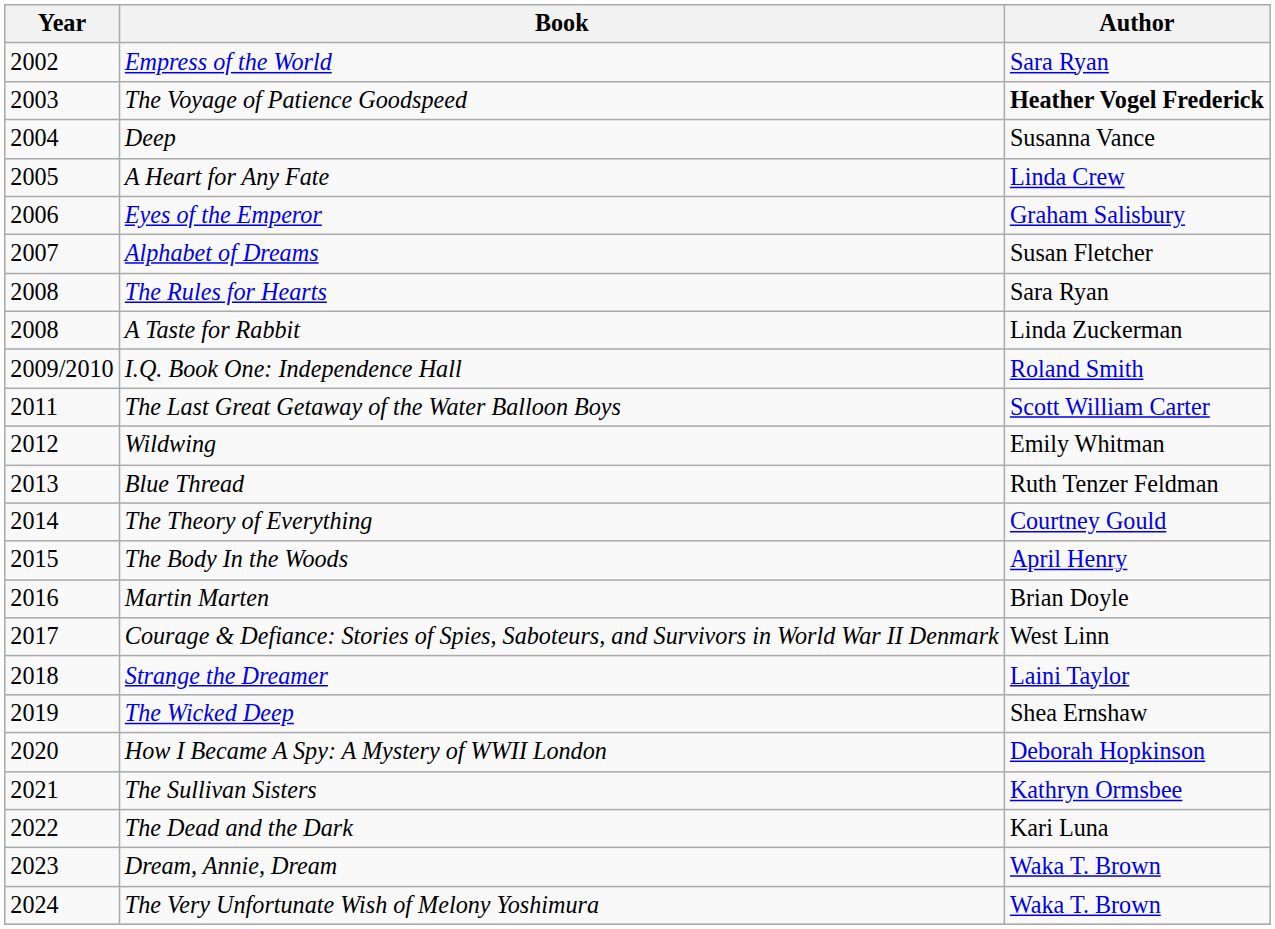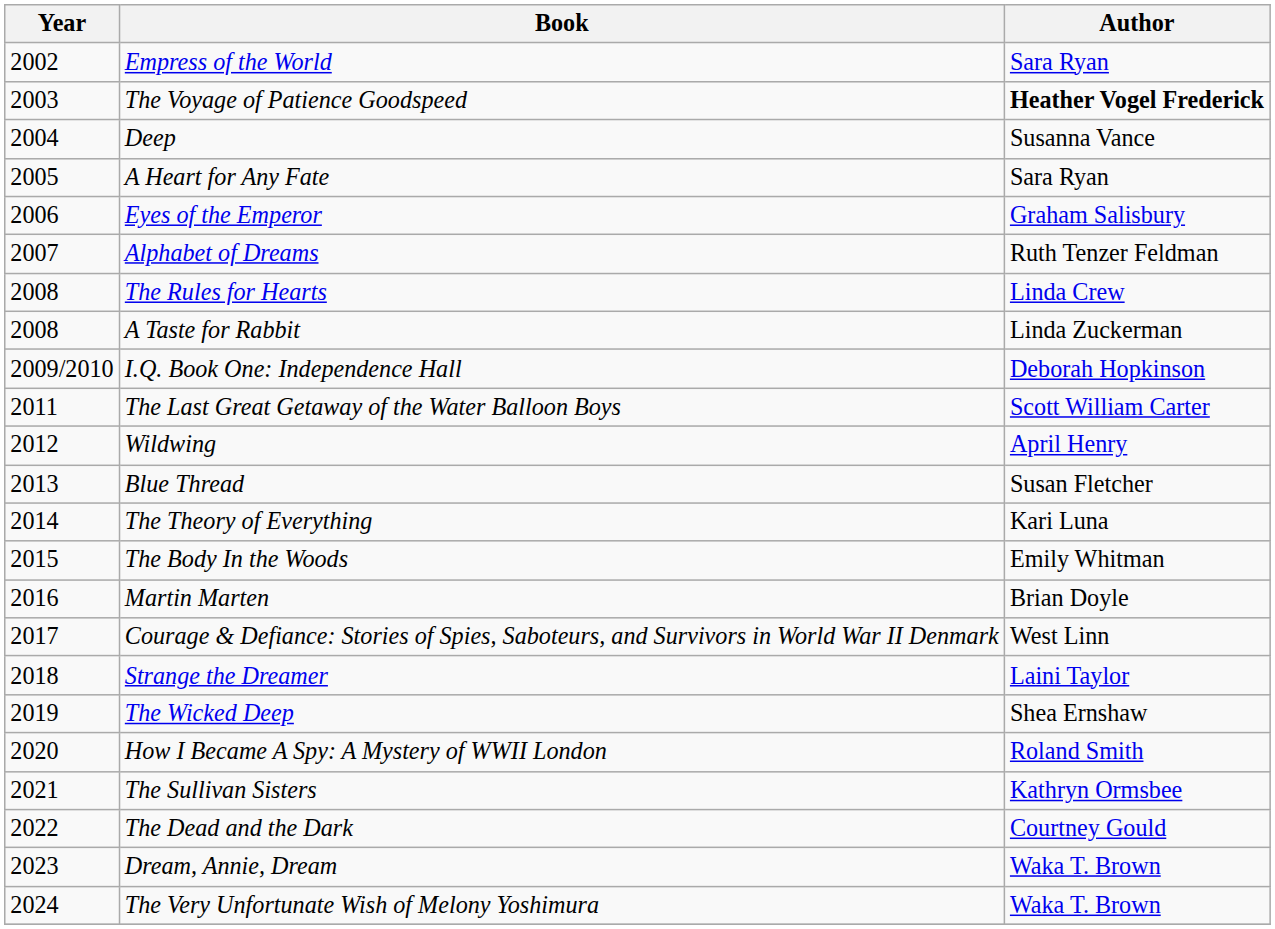(1067, 176) Linda Crew -> (1059, 176) Sara Ryan
(1081, 253) Susan Fletcher -> (1114, 253) Ruth Tenzer Feldman
(1059, 291) Sara Ryan -> (1067, 291) Linda Crew
(1077, 368) Roland Smith -> (1108, 368) Deborah Hopkinson
(1087, 445) Emily Whitman -> (1069, 445) April Henry
(1114, 483) Ruth Tenzer Feldman -> (1081, 483) Susan Fletcher
(1088, 521) Courtney Gould -> (1059, 521) Kari Luna
(1069, 560) April Henry -> (1087, 560) Emily Whitman
(1108, 751) Deborah Hopkinson -> (1077, 751) Roland Smith
(1059, 828) Kari Luna -> (1088, 828) Courtney Gould
